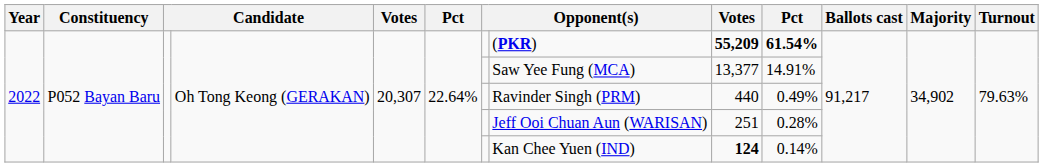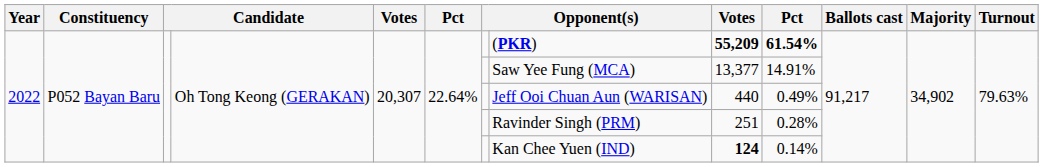(566, 96) Ravinder Singh (PRM) -> (600, 96) Jeff Ooi Chuan Aun (WARISAN)
(600, 122) Jeff Ooi Chuan Aun (WARISAN) -> (566, 122) Ravinder Singh (PRM)
